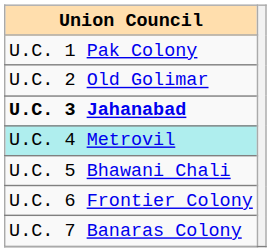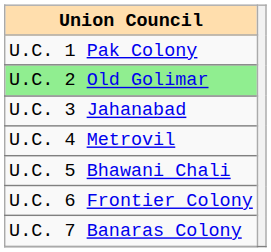(109, 80) no background -> (109, 80) lightgreen background
(98, 110) bold -> (98, 110) normal
(92, 141) paleturquoise background -> (92, 141) no background
